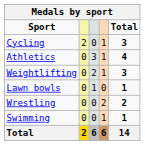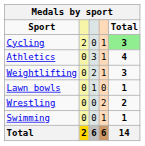(124, 42) no background -> (124, 42) lightgreen background
